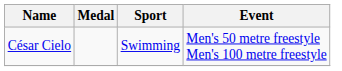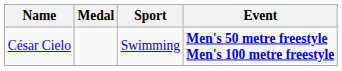(257, 46) normal -> (260, 46) bold
